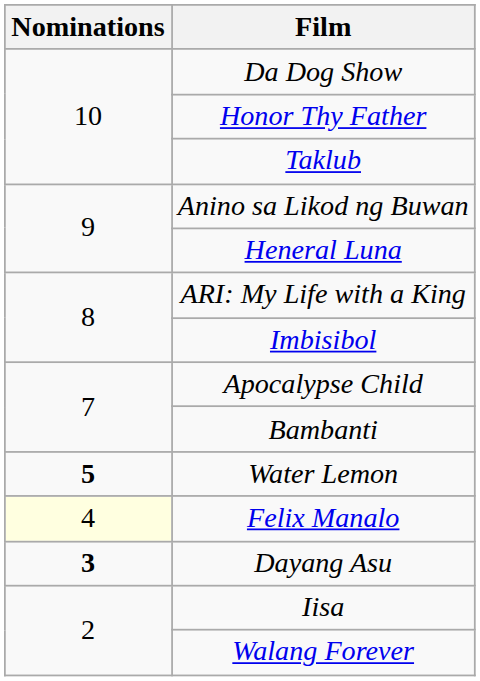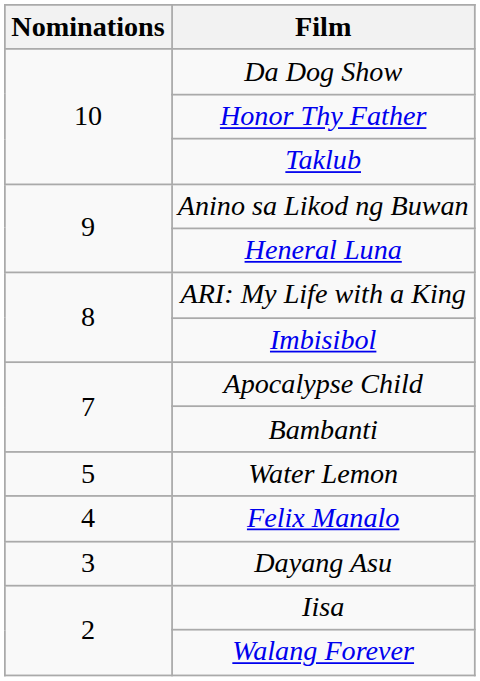(88, 473) bold -> (88, 473) normal
(88, 518) lightyellow background -> (88, 518) no background
(88, 562) bold -> (88, 562) normal
